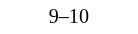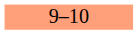(69, 17) no background -> (69, 17) lightsalmon background
